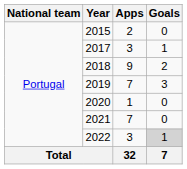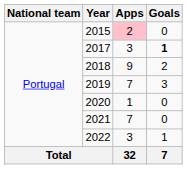(130, 31) no background -> (130, 31) pink background
(164, 48) normal -> (164, 48) bold
(164, 137) lightgrey background -> (164, 137) no background
